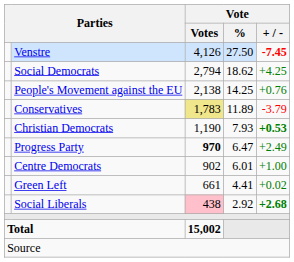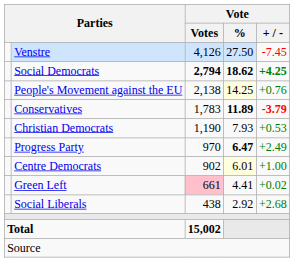(274, 52) bold -> (274, 52) normal
(207, 71) normal -> (207, 71) bold
(240, 71) normal -> (240, 71) bold
(273, 71) normal -> (273, 71) bold
(240, 90) no background -> (240, 90) lightyellow background
(207, 109) khaki background -> (207, 109) no background
(240, 109) normal -> (240, 109) bold
(274, 109) normal -> (274, 109) bold
(273, 128) bold -> (273, 128) normal
(212, 147) bold -> (212, 147) normal
(243, 147) normal -> (243, 147) bold
(243, 166) no background -> (243, 166) lightyellow background
(212, 185) no background -> (212, 185) pink background
(212, 204) pink background -> (212, 204) no background
(273, 204) bold -> (273, 204) normal
